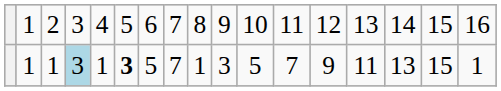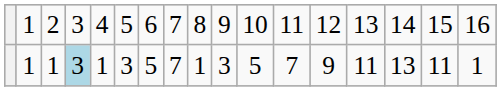(127, 65) bold -> (127, 65) normal
(440, 65) 15 -> (440, 65) 11
